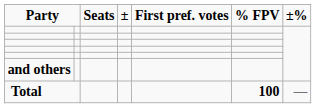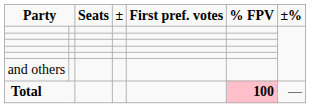(39, 69) bold -> (36, 69) normal
(269, 91) no background -> (264, 91) pink background
